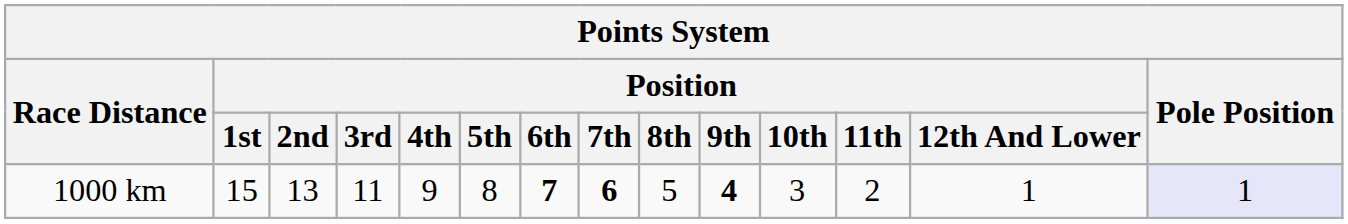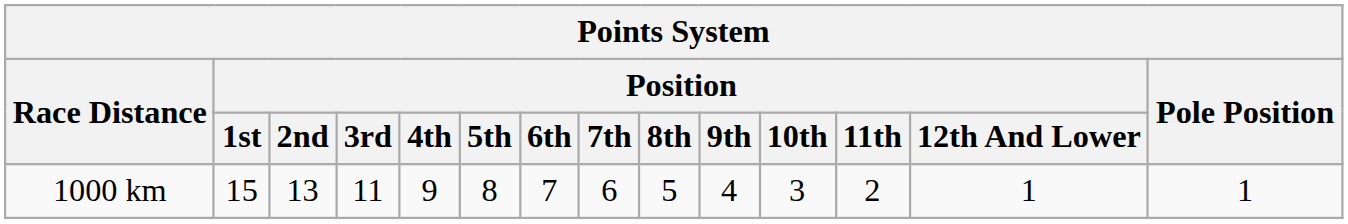(549, 191) bold -> (549, 191) normal
(609, 191) bold -> (609, 191) normal
(729, 191) bold -> (729, 191) normal
(1245, 191) lavender background -> (1245, 191) no background
